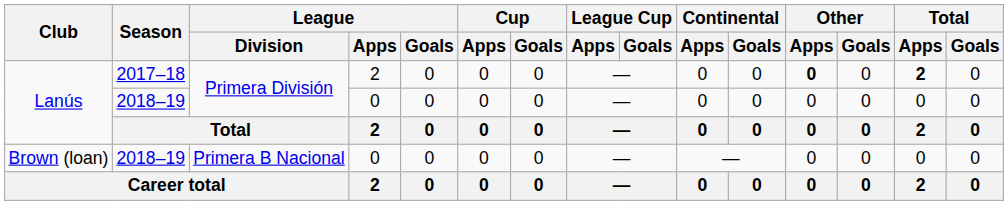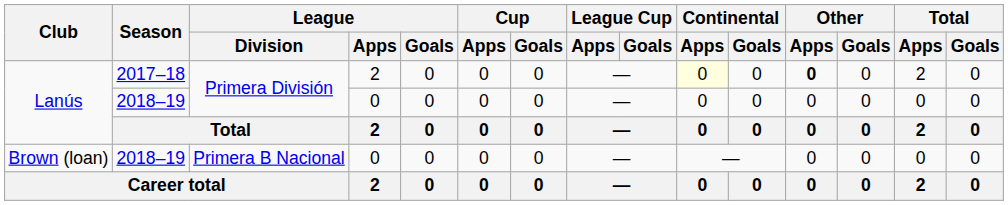(702, 74) no background -> (702, 74) lightyellow background
(921, 74) bold -> (921, 74) normal
